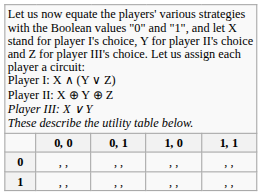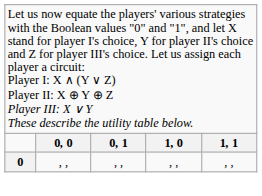- row: (20, 181)
